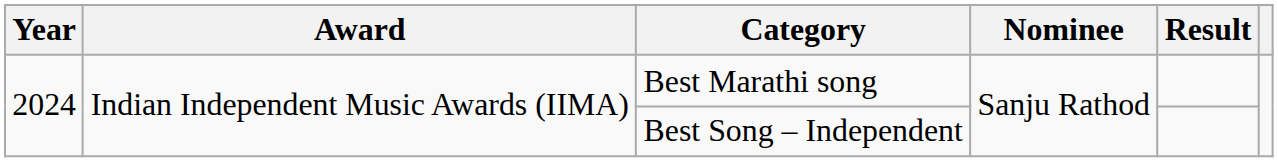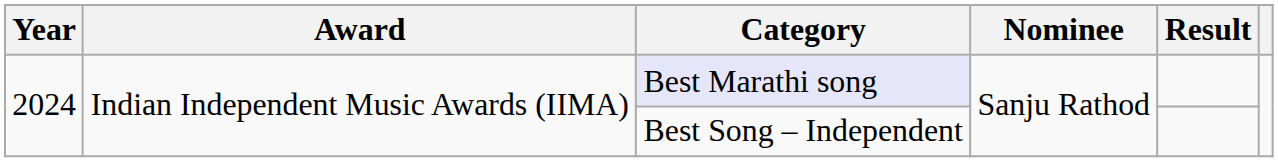(760, 80) no background -> (760, 80) lavender background
